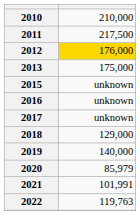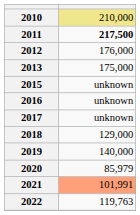(116, 17) no background -> (116, 17) khaki background
(116, 34) normal -> (116, 34) bold
(116, 51) gold background -> (116, 51) no background
(116, 185) no background -> (116, 185) lightsalmon background
